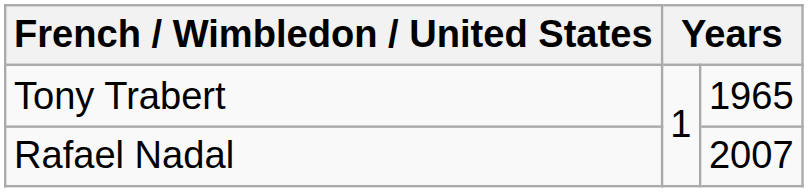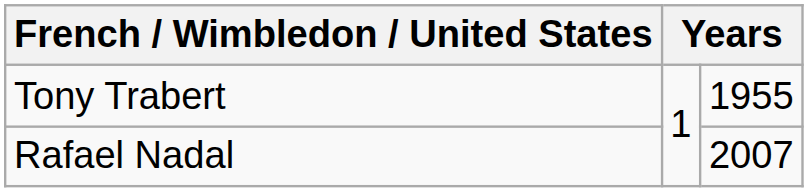(751, 95) 1965 -> (751, 95) 1955
